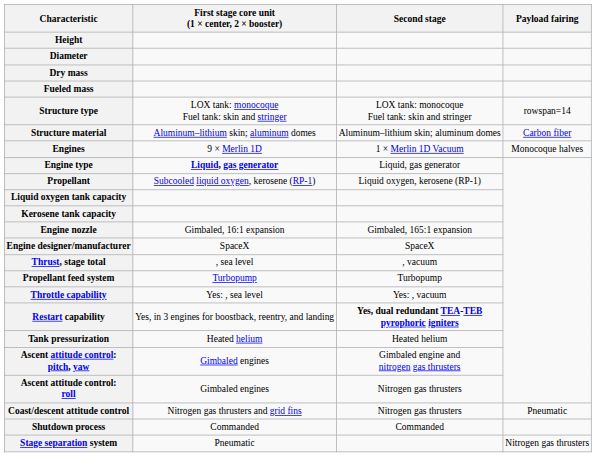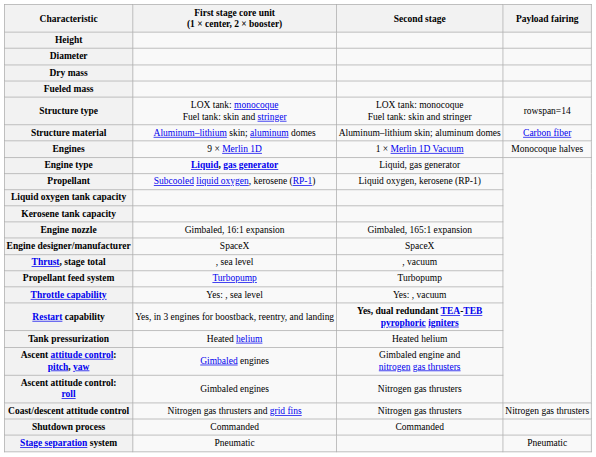(547, 411) Pneumatic -> (547, 411) Nitrogen gas thrusters
(547, 443) Nitrogen gas thrusters -> (547, 443) Pneumatic
